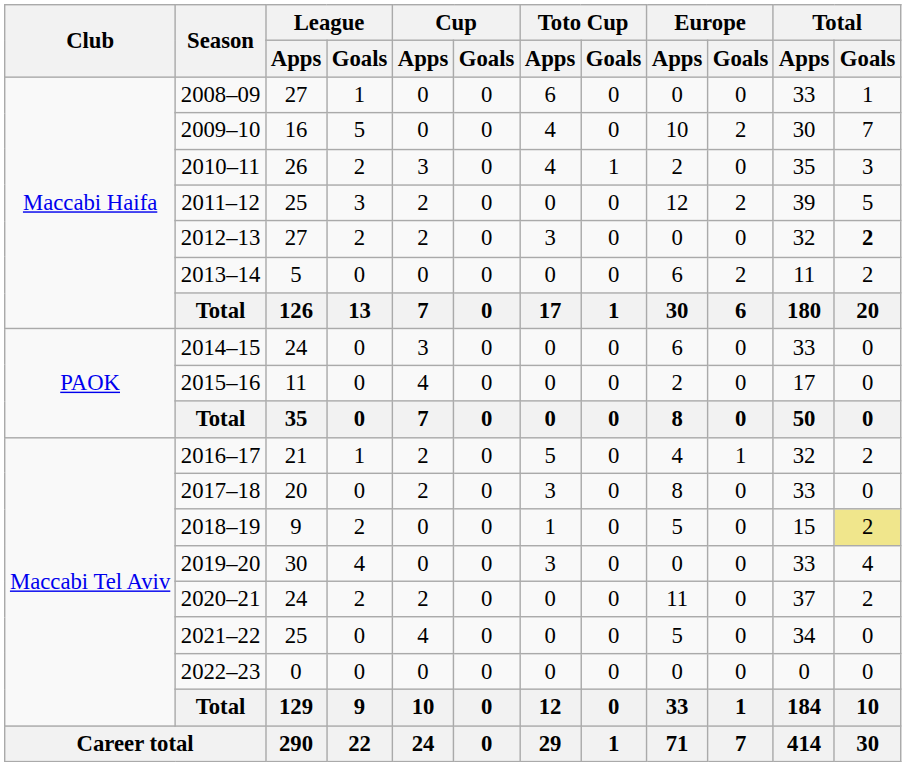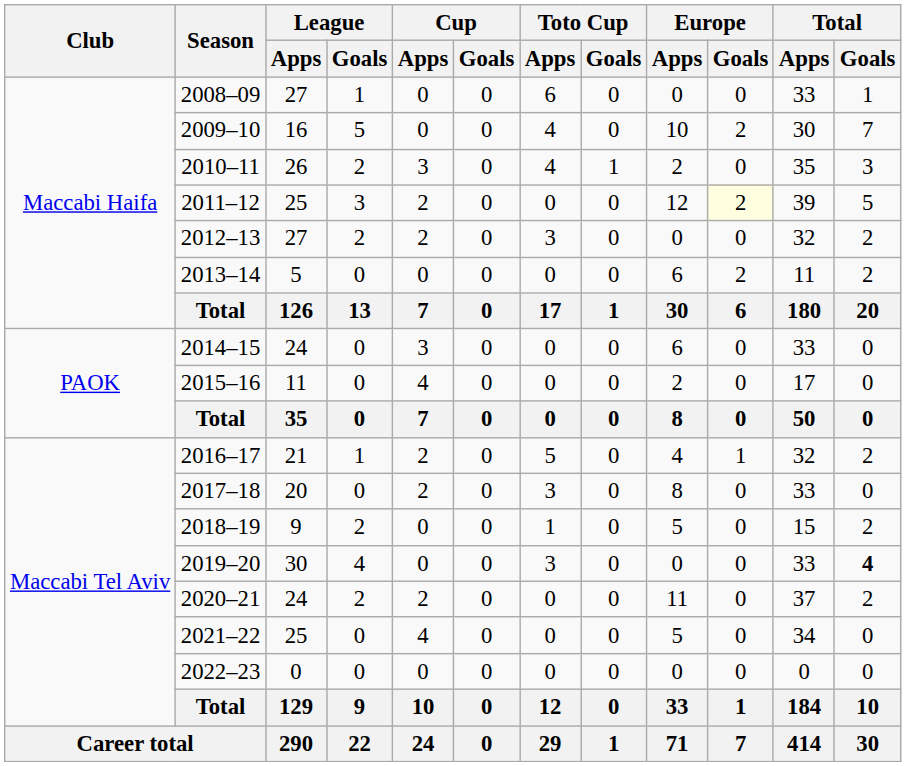(741, 202) no background -> (741, 202) lightyellow background
(868, 238) bold -> (868, 238) normal
(868, 526) khaki background -> (868, 526) no background
(868, 563) normal -> (868, 563) bold
